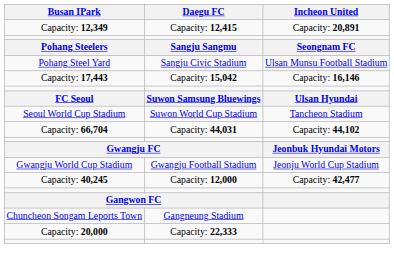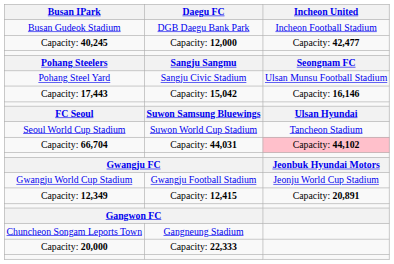+ row: (74, 27)
rows swapped: (74, 27) <-> (74, 180)
(326, 129) no background -> (326, 145) pink background
